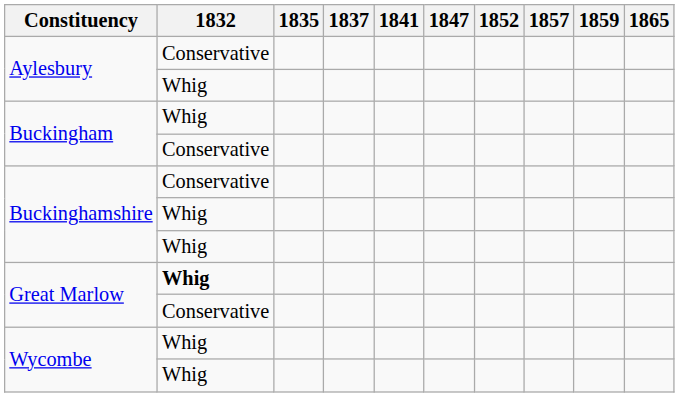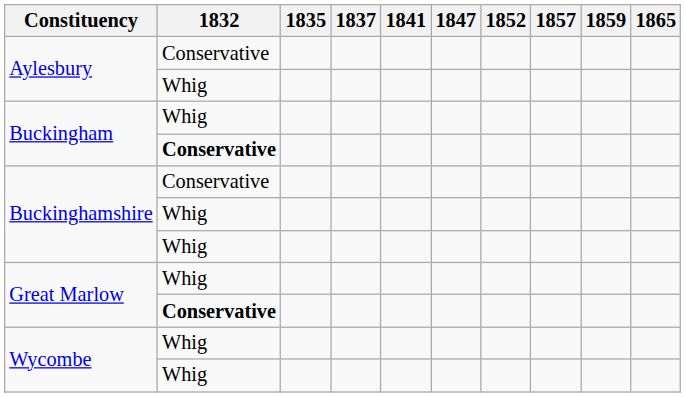(216, 149) normal -> (219, 149) bold
(186, 278) bold -> (185, 278) normal
(216, 310) normal -> (219, 310) bold
